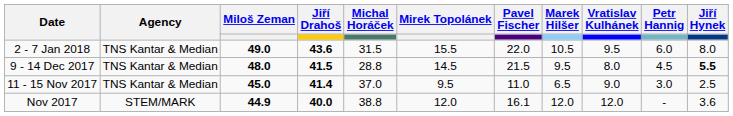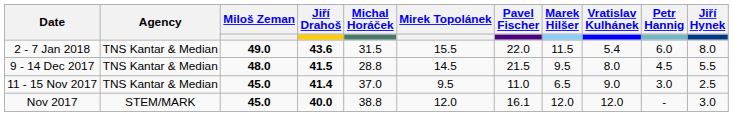(562, 48) 10.5 -> (562, 48) 11.5
(612, 48) 9.5 -> (612, 48) 5.4
(708, 66) bold -> (708, 66) normal
(259, 101) 44.9 -> (259, 101) 45.0
(708, 101) 3.6 -> (708, 101) 3.0
